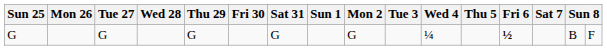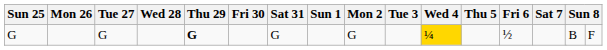(192, 34) normal -> (192, 34) bold
(429, 34) no background -> (429, 34) gold background
(507, 34) bold -> (507, 34) normal
